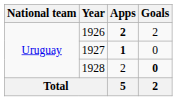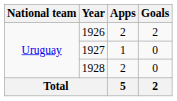(123, 31) bold -> (123, 31) normal
(123, 50) bold -> (123, 50) normal
(155, 68) bold -> (155, 68) normal
